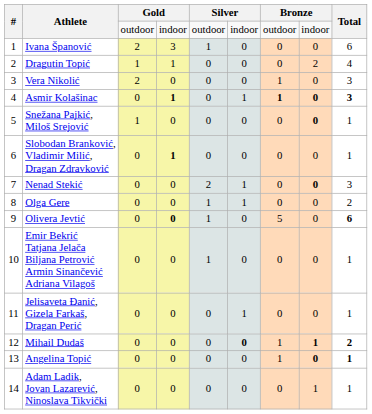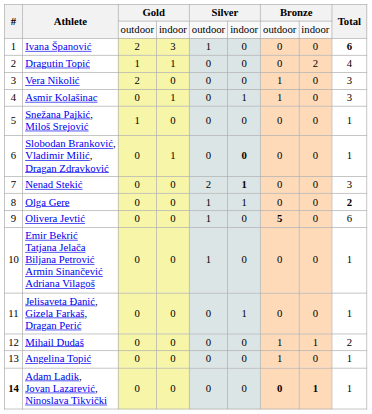(349, 47) normal -> (349, 47) bold
(173, 98) bold -> (173, 98) normal
(280, 98) bold -> (280, 98) normal
(315, 98) bold -> (315, 98) normal
(349, 98) bold -> (349, 98) normal
(315, 121) bold -> (315, 121) normal
(173, 156) bold -> (173, 156) normal
(244, 156) normal -> (244, 156) bold
(244, 185) normal -> (244, 185) bold
(315, 185) bold -> (315, 185) normal
(349, 202) normal -> (349, 202) bold
(173, 219) bold -> (173, 219) normal
(280, 219) normal -> (280, 219) bold
(349, 219) bold -> (349, 219) normal
(244, 342) bold -> (244, 342) normal
(315, 342) bold -> (315, 342) normal
(349, 342) bold -> (349, 342) normal
(315, 359) bold -> (315, 359) normal
(349, 359) bold -> (349, 359) normal
(14, 388) normal -> (14, 388) bold
(280, 388) normal -> (280, 388) bold
(315, 388) normal -> (315, 388) bold
